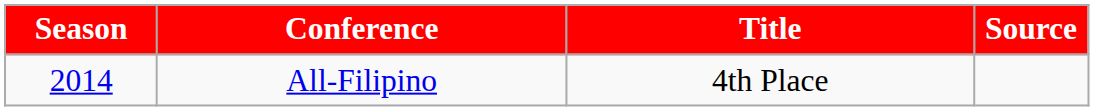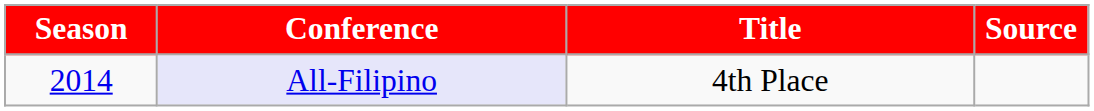(362, 79) no background -> (362, 79) lavender background
